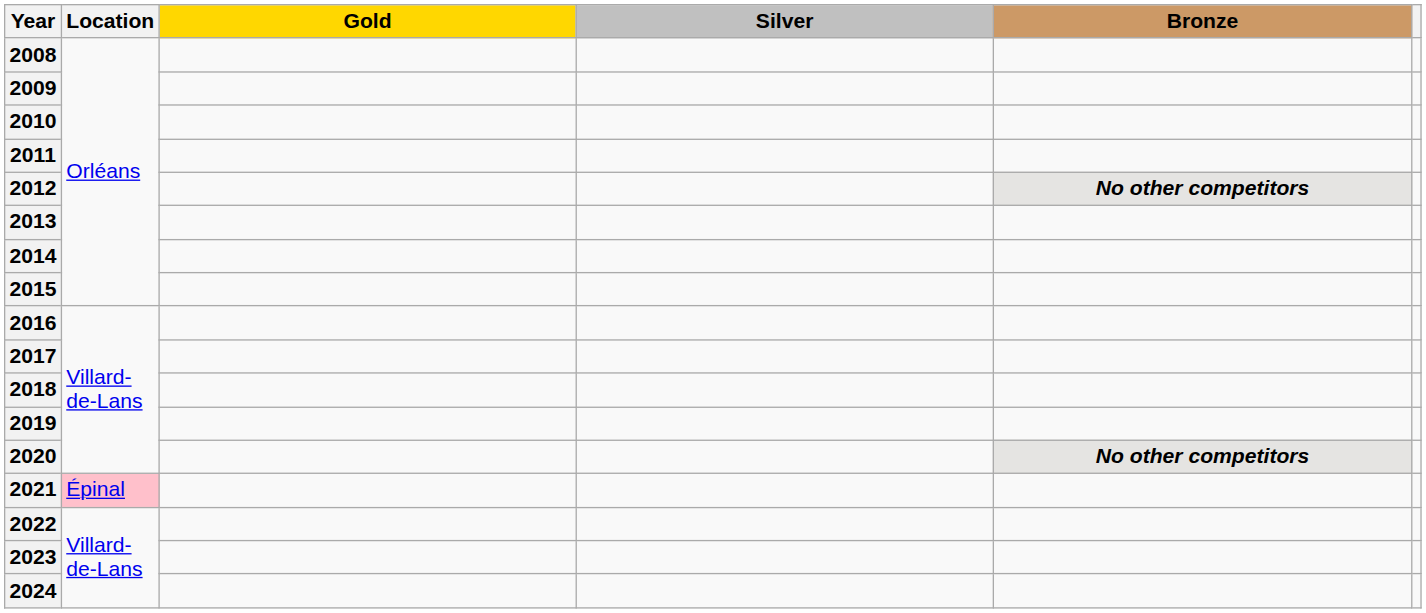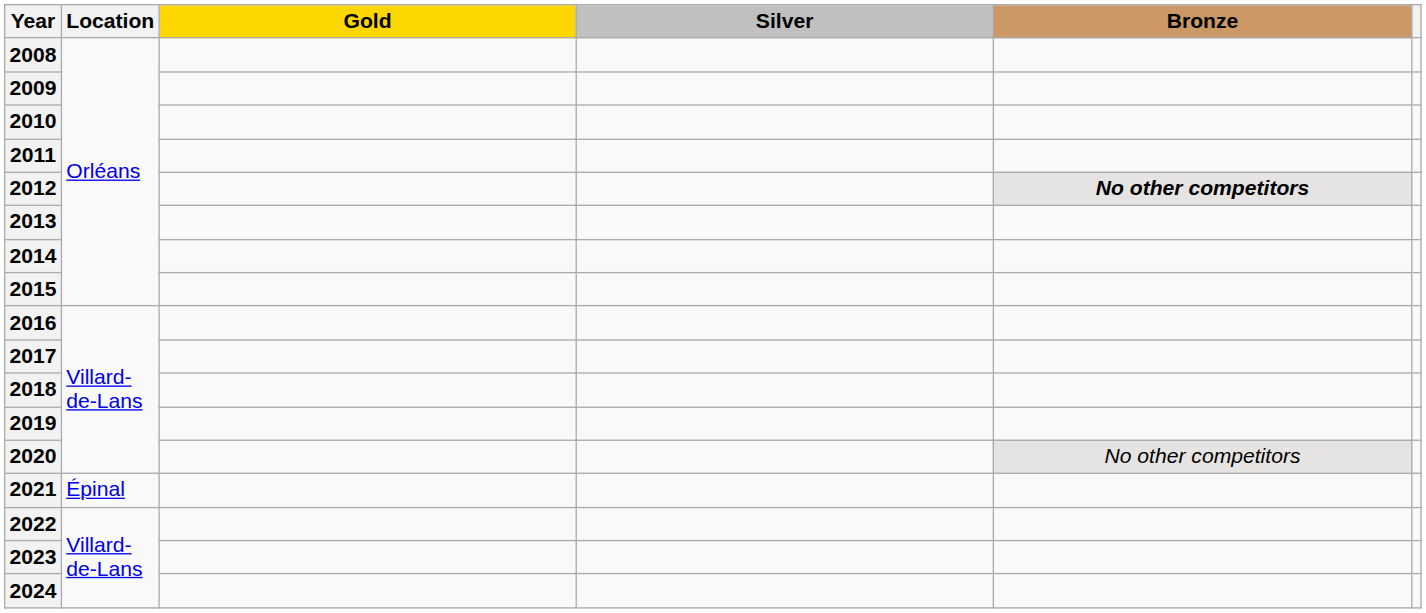(1203, 456) bold -> (1203, 456) normal
(96, 490) pink background -> (96, 490) no background
